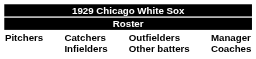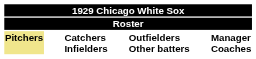(24, 37) no background -> (24, 37) khaki background
